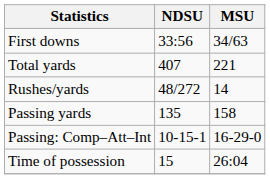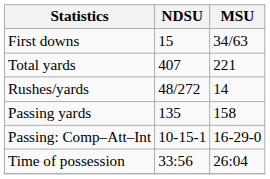(175, 40) 33:56 -> (166, 40) 15
(166, 161) 15 -> (175, 161) 33:56
